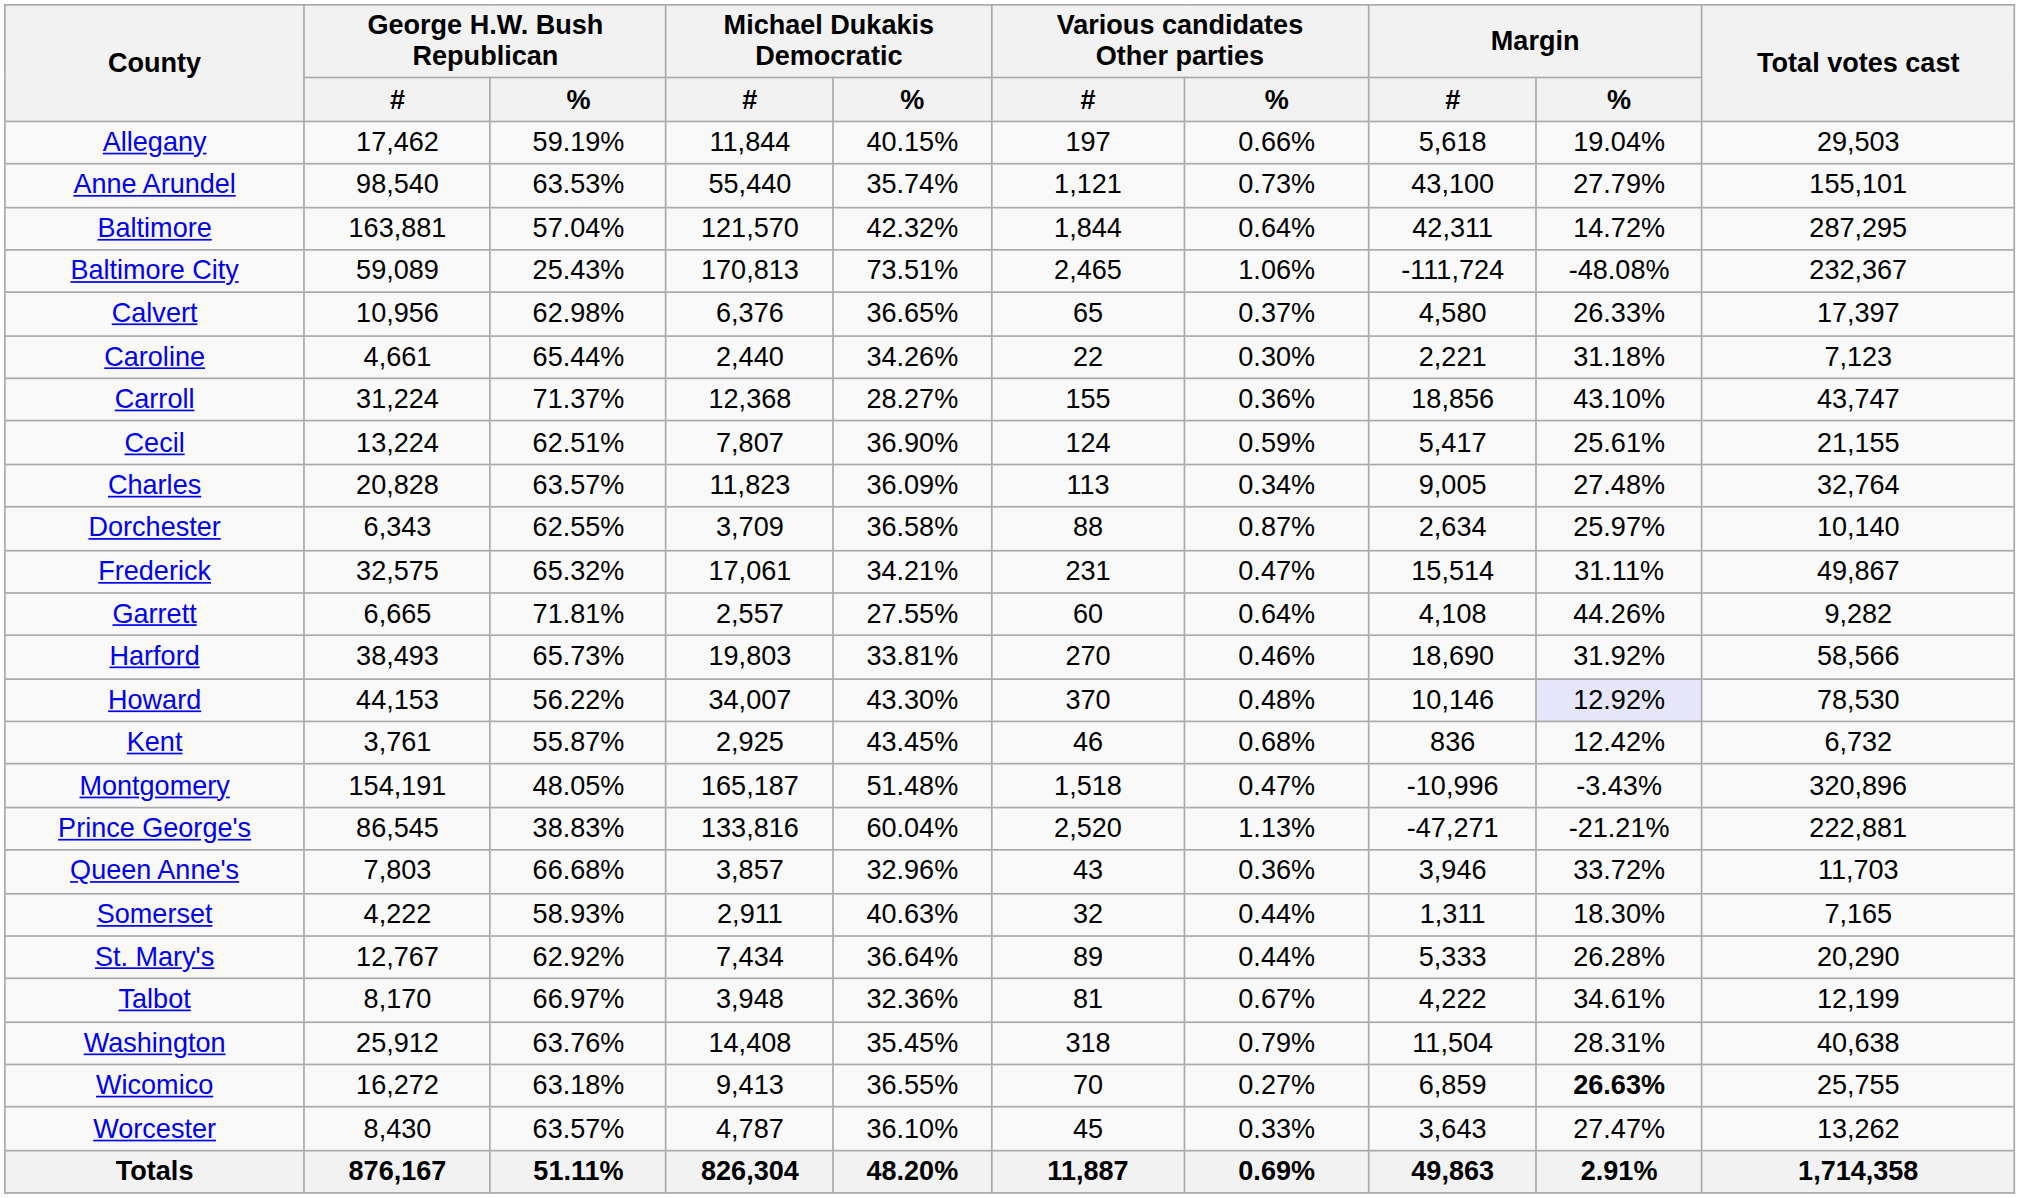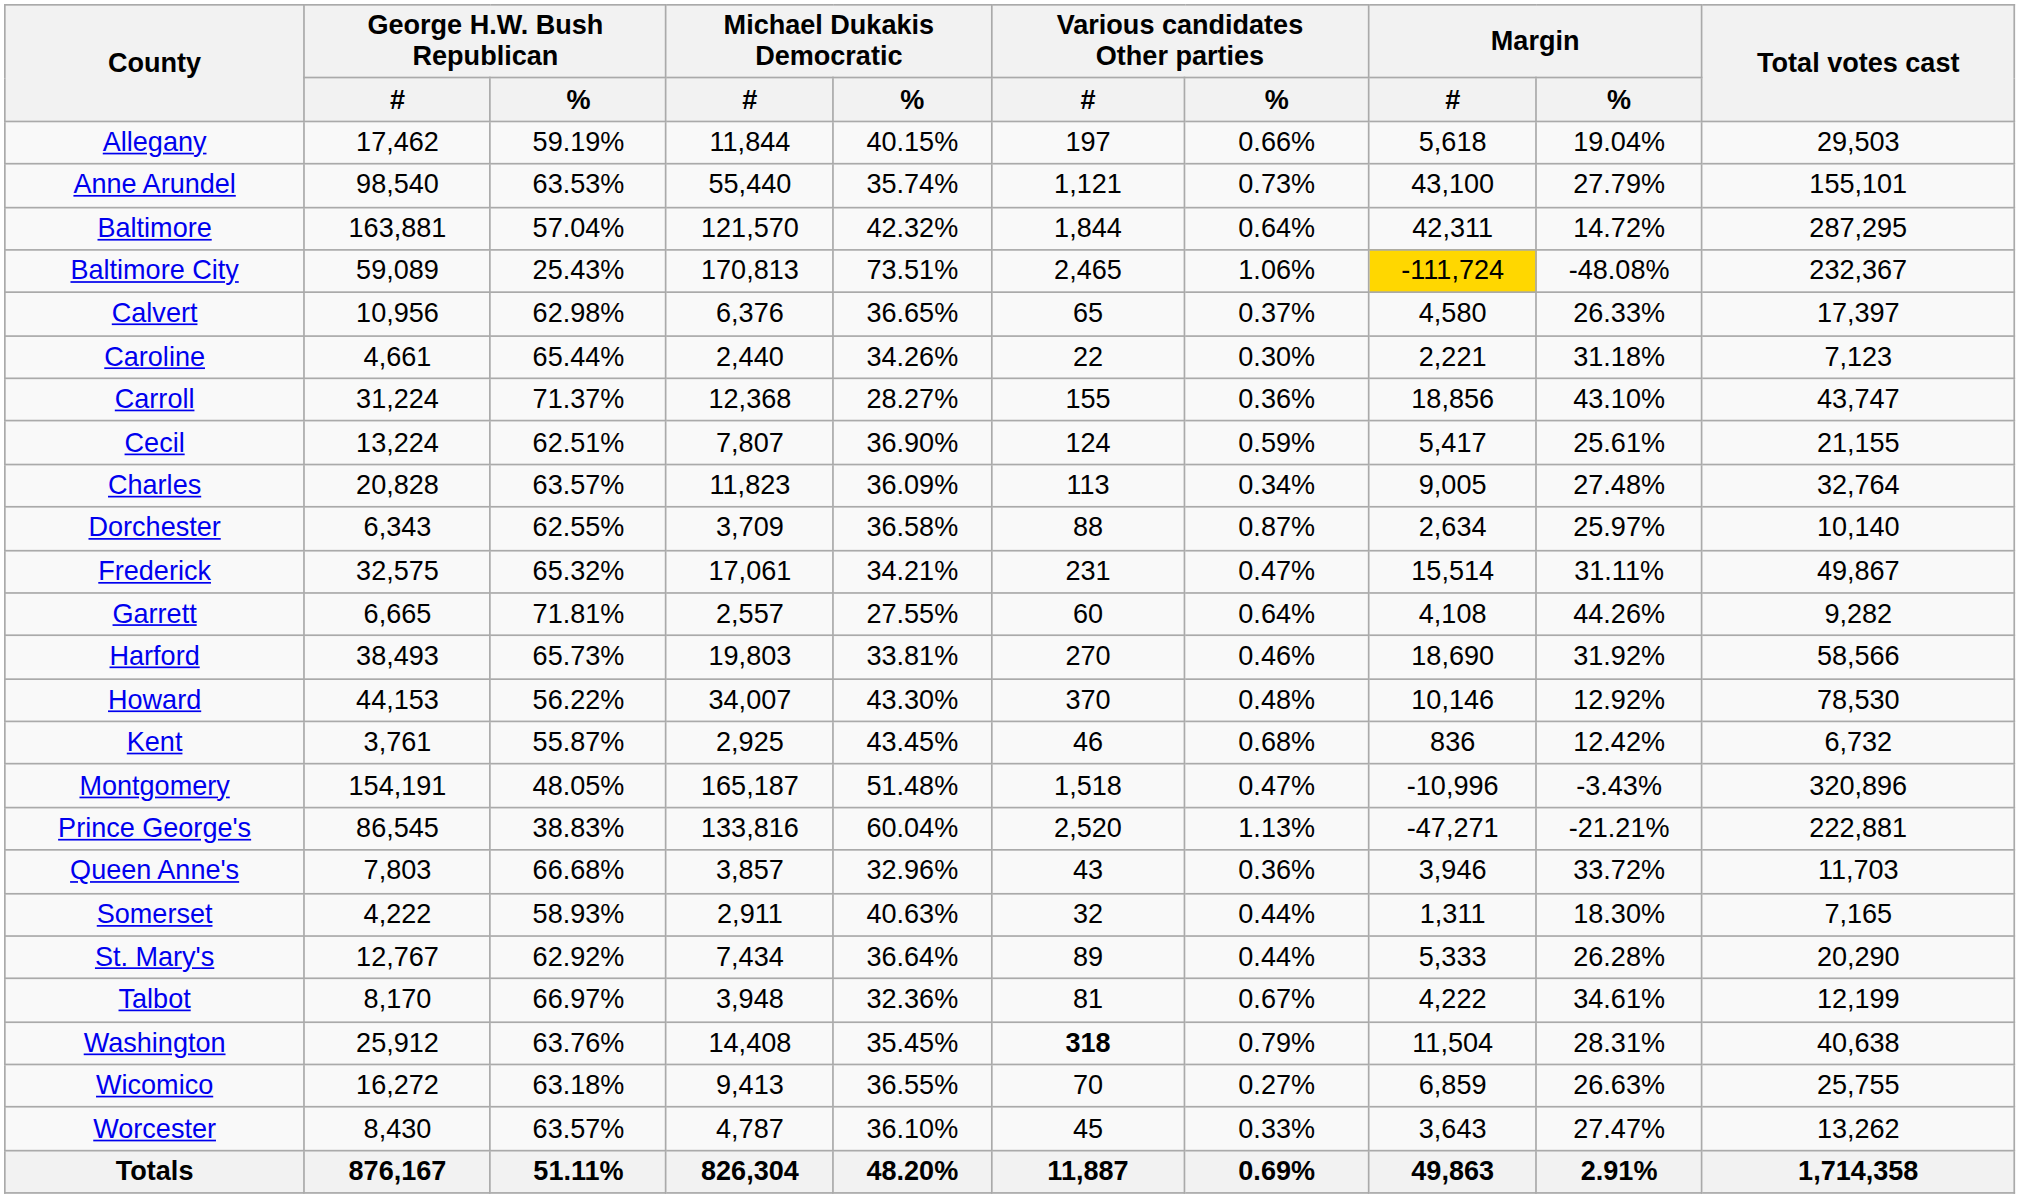(1453, 270) no background -> (1453, 270) gold background
(1619, 699) lavender background -> (1619, 699) no background
(1088, 1042) normal -> (1088, 1042) bold
(1619, 1085) bold -> (1619, 1085) normal
